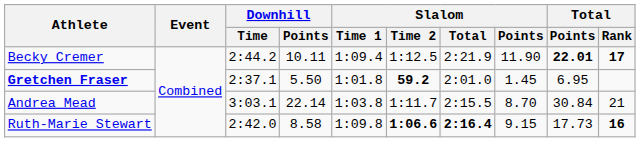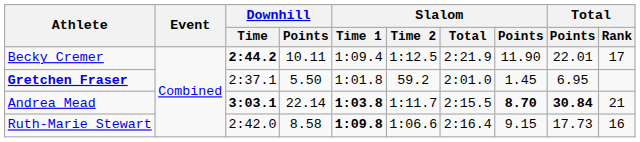(253, 58) normal -> (253, 58) bold
(573, 58) bold -> (573, 58) normal
(617, 58) bold -> (617, 58) normal
(413, 80) bold -> (413, 80) normal
(253, 103) normal -> (253, 103) bold
(359, 103) normal -> (359, 103) bold
(521, 103) normal -> (521, 103) bold
(573, 103) normal -> (573, 103) bold
(359, 125) normal -> (359, 125) bold
(413, 125) bold -> (413, 125) normal
(468, 125) bold -> (468, 125) normal
(617, 125) bold -> (617, 125) normal
